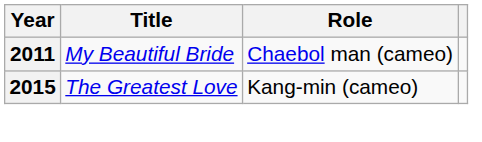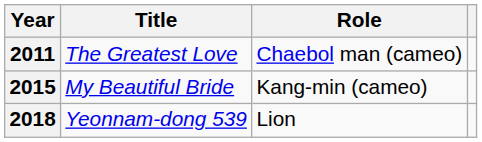(150, 53) My Beautiful Bride -> (151, 53) The Greatest Love
(151, 86) The Greatest Love -> (150, 86) My Beautiful Bride
+ row: (33, 119)
